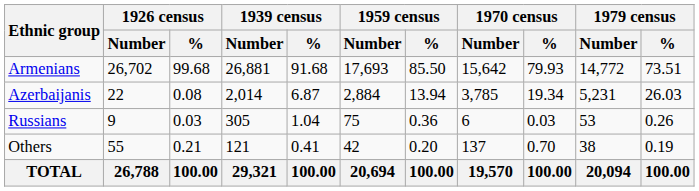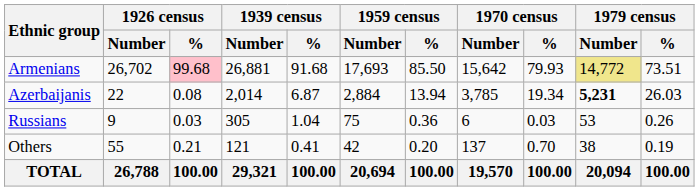(191, 69) no background -> (191, 69) pink background
(602, 69) no background -> (602, 69) khaki background
(598, 95) normal -> (598, 95) bold
